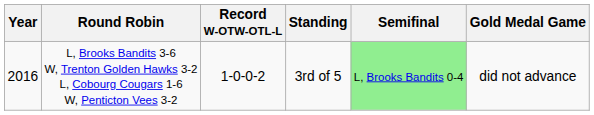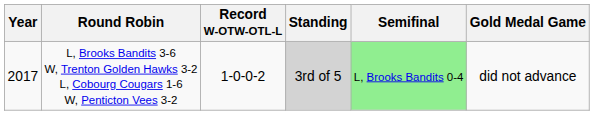(23, 75) 2016 -> (23, 75) 2017
(318, 75) no background -> (318, 75) lightgrey background
